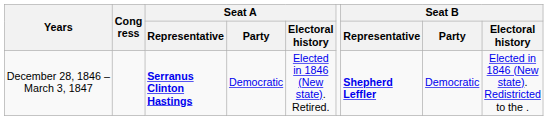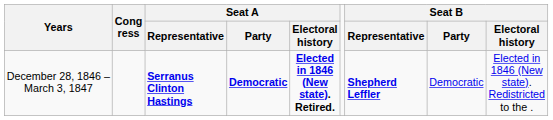(256, 83) normal -> (258, 83) bold
(311, 83) normal -> (315, 83) bold
